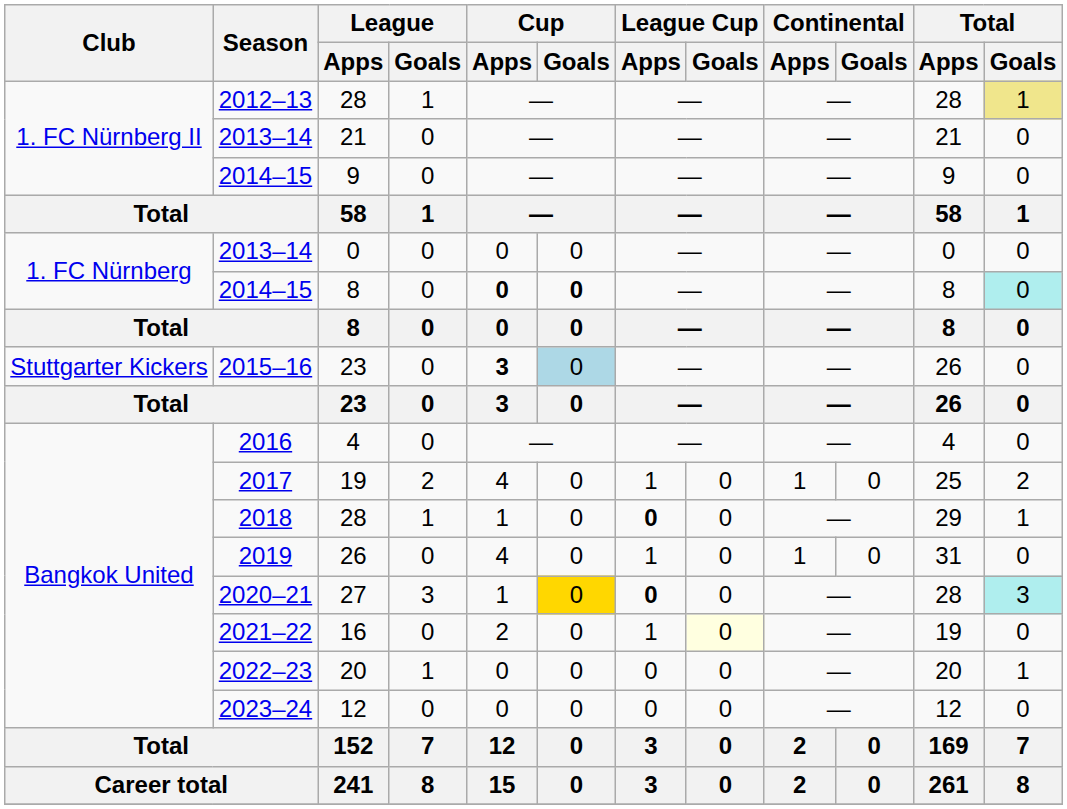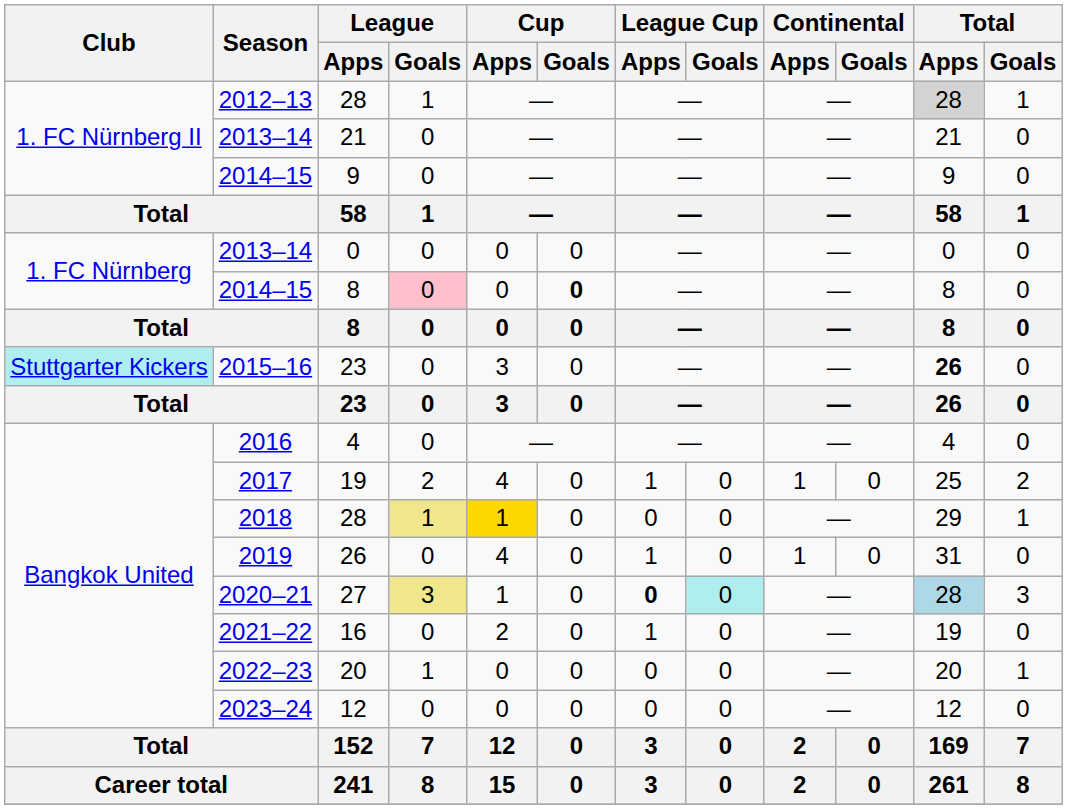(949, 99) no background -> (949, 99) lightgrey background
(1023, 99) khaki background -> (1023, 99) no background
(428, 289) no background -> (428, 289) pink background
(502, 289) bold -> (502, 289) normal
(1023, 289) paleturquoise background -> (1023, 289) no background
(109, 366) no background -> (109, 366) paleturquoise background
(502, 366) bold -> (502, 366) normal
(577, 366) lightblue background -> (577, 366) no background
(949, 366) normal -> (949, 366) bold
(428, 518) no background -> (428, 518) khaki background
(502, 518) no background -> (502, 518) gold background
(651, 518) bold -> (651, 518) normal
(428, 594) no background -> (428, 594) khaki background
(577, 594) gold background -> (577, 594) no background
(725, 594) no background -> (725, 594) paleturquoise background
(949, 594) no background -> (949, 594) lightblue background
(1023, 594) paleturquoise background -> (1023, 594) no background
(725, 632) lightyellow background -> (725, 632) no background
